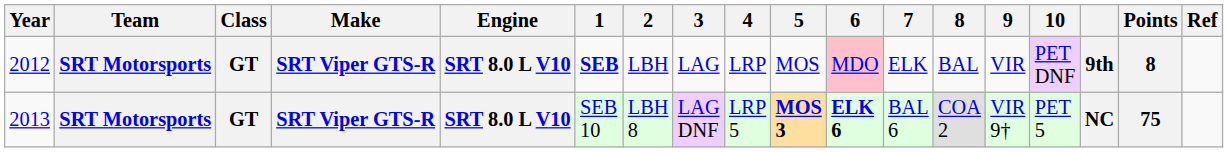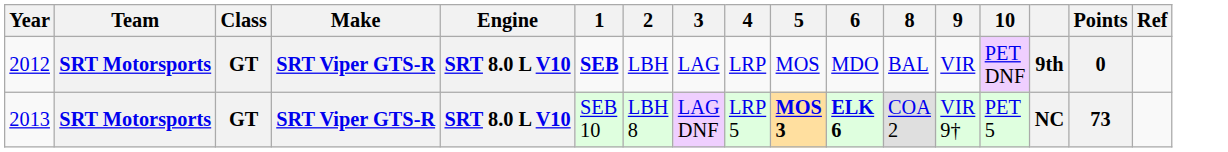- column: (908, 20)
(855, 64) pink background -> (855, 64) no background
(1151, 64) 8 -> (1101, 64) 0
(1151, 119) 75 -> (1101, 119) 73
